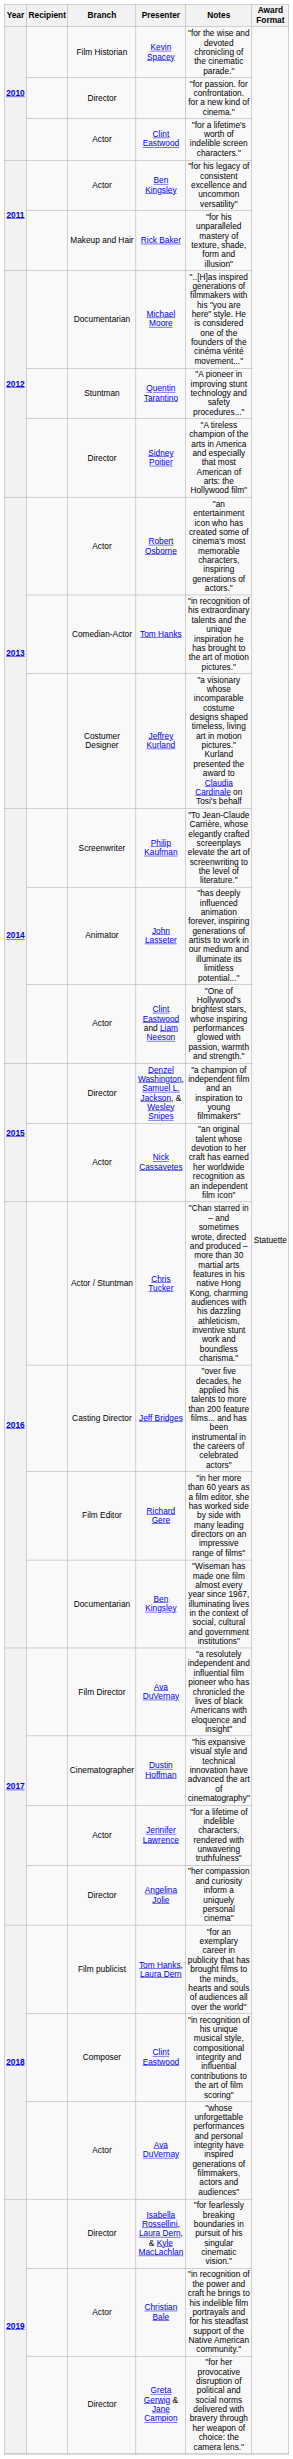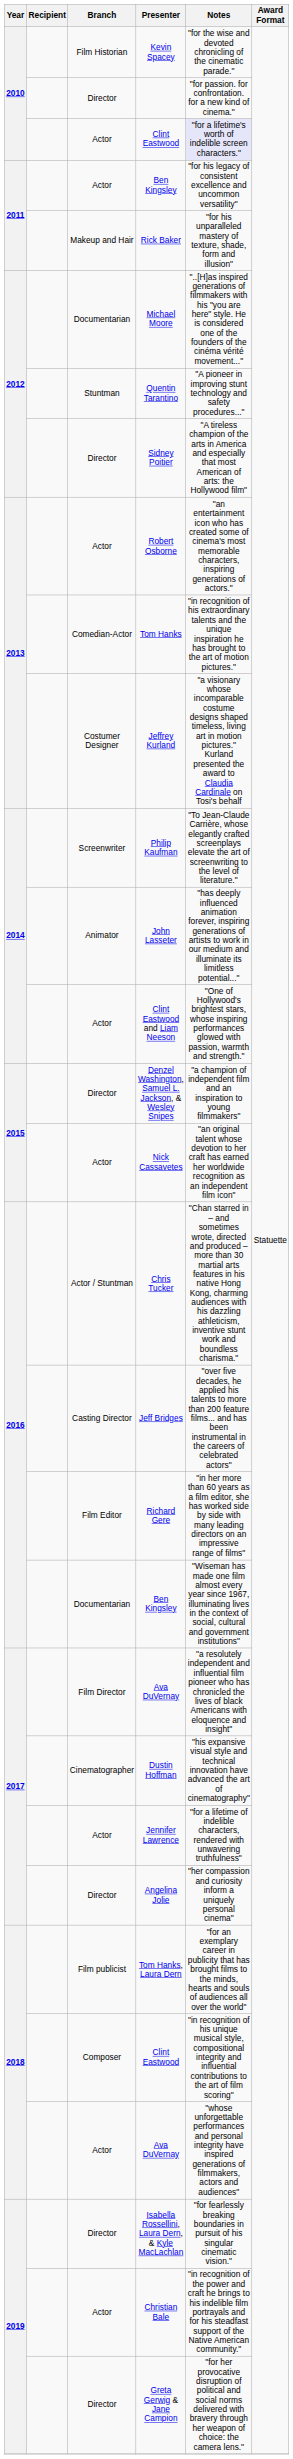(219, 139) no background -> (219, 139) lavender background
